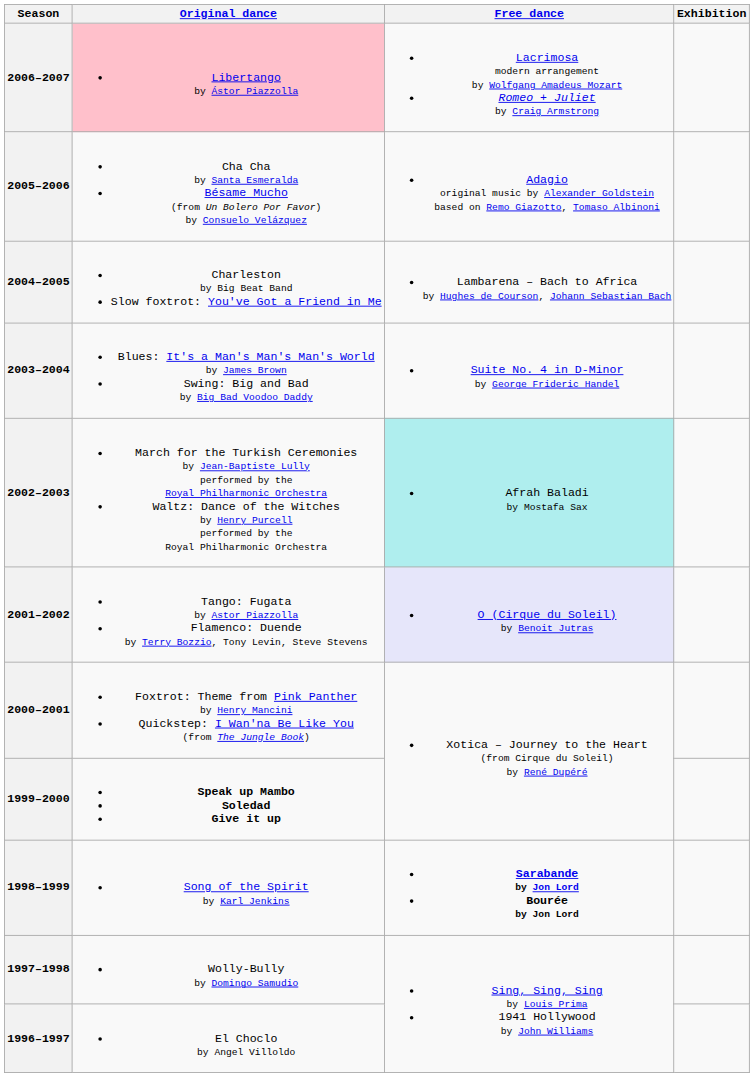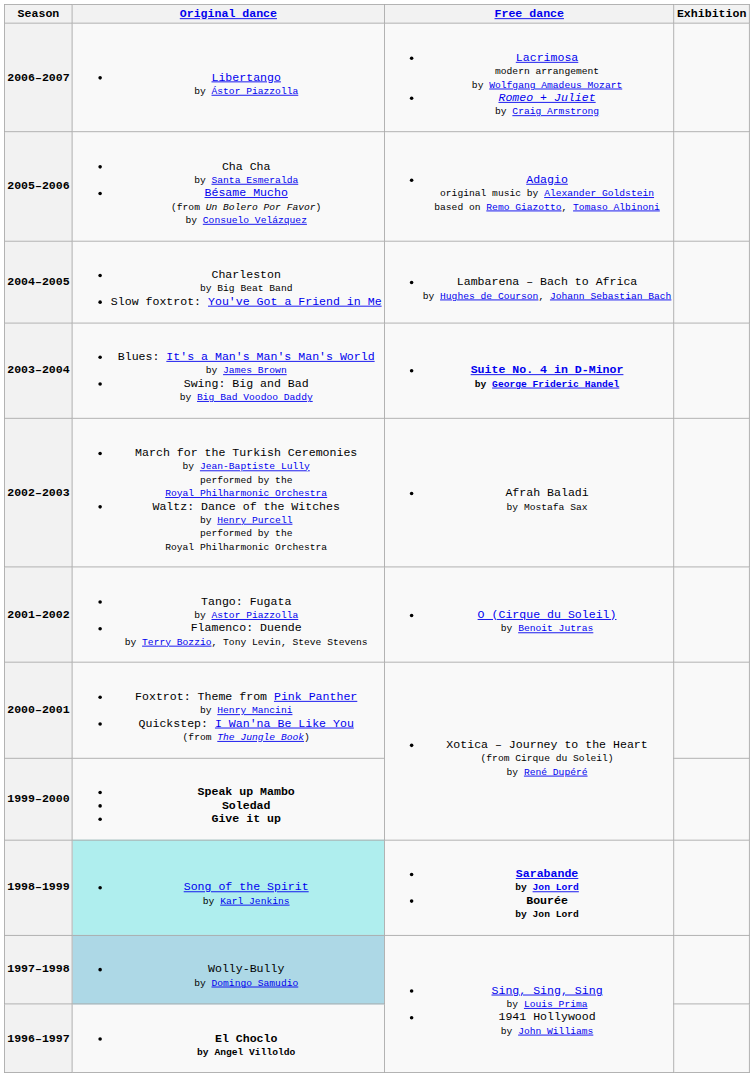(228, 84) pink background -> (228, 84) no background
(529, 377) normal -> (529, 377) bold
(529, 499) paleturquoise background -> (529, 499) no background
(529, 621) lavender background -> (529, 621) no background
(228, 894) no background -> (228, 894) paleturquoise background
(228, 976) no background -> (228, 976) lightblue background
(228, 1045) normal -> (228, 1045) bold
